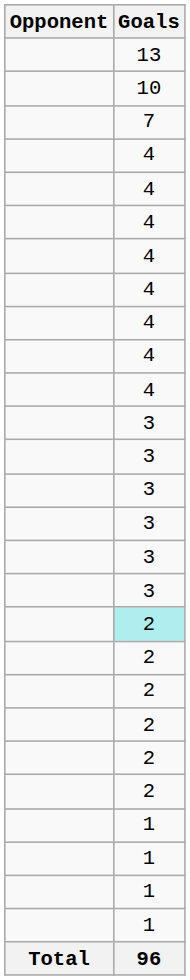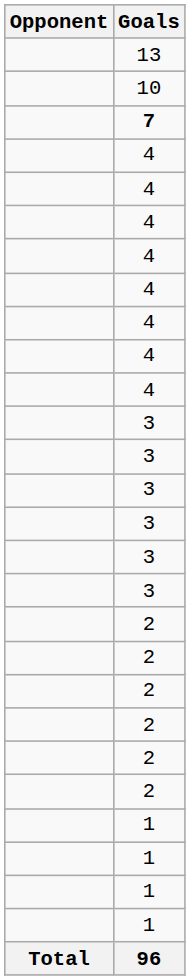(149, 122) normal -> (149, 122) bold
(149, 624) paleturquoise background -> (149, 624) no background
